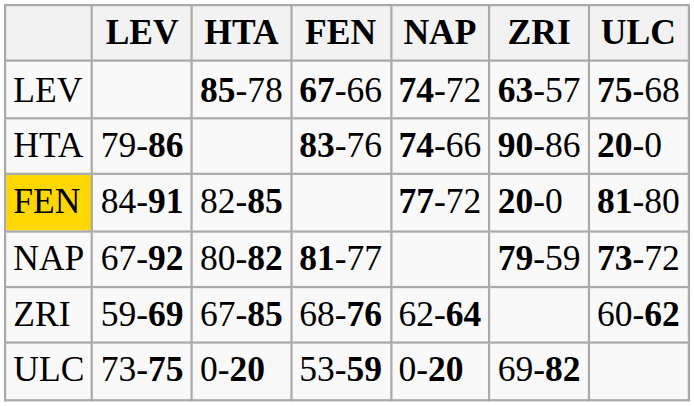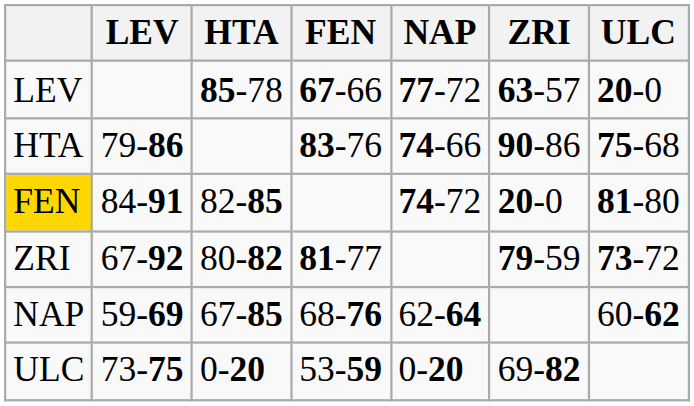(440, 88) 74-72 -> (440, 88) 77-72
(638, 88) 75-68 -> (630, 88) 20-0
(630, 145) 20-0 -> (638, 145) 75-68
(440, 201) 77-72 -> (440, 201) 74-72
(49, 257) NAP -> (42, 257) ZRI
(42, 314) ZRI -> (49, 314) NAP
